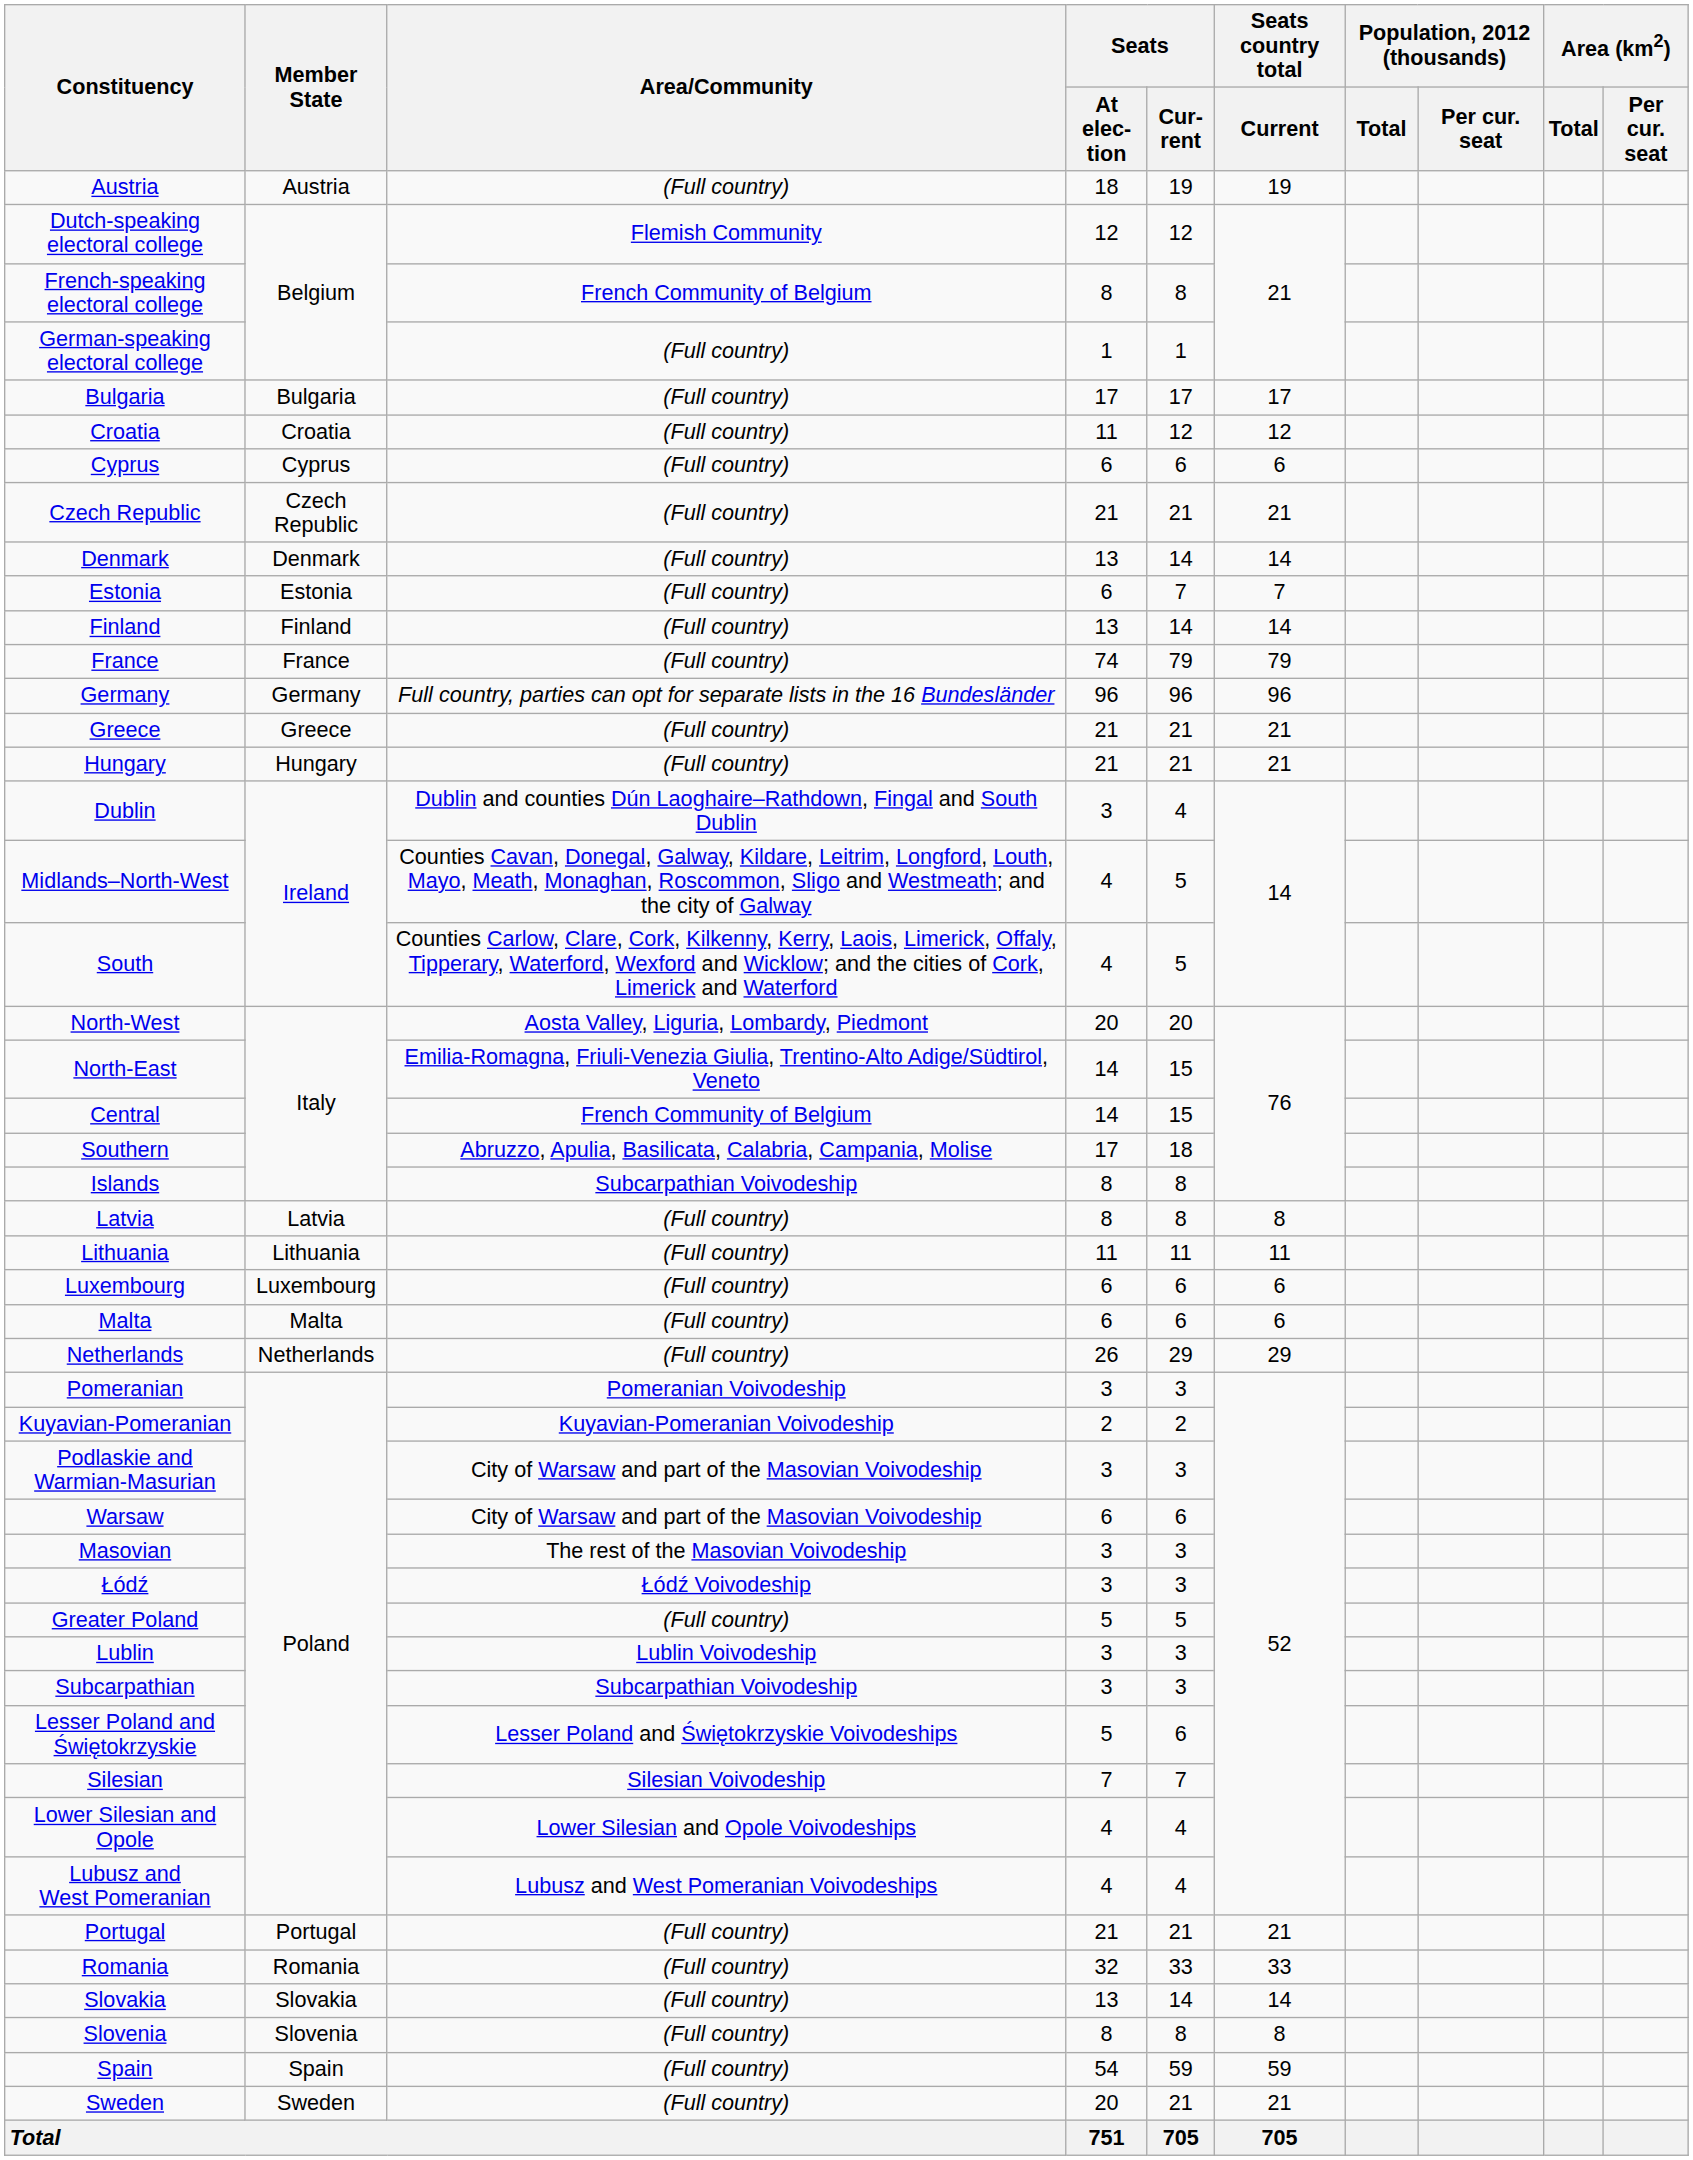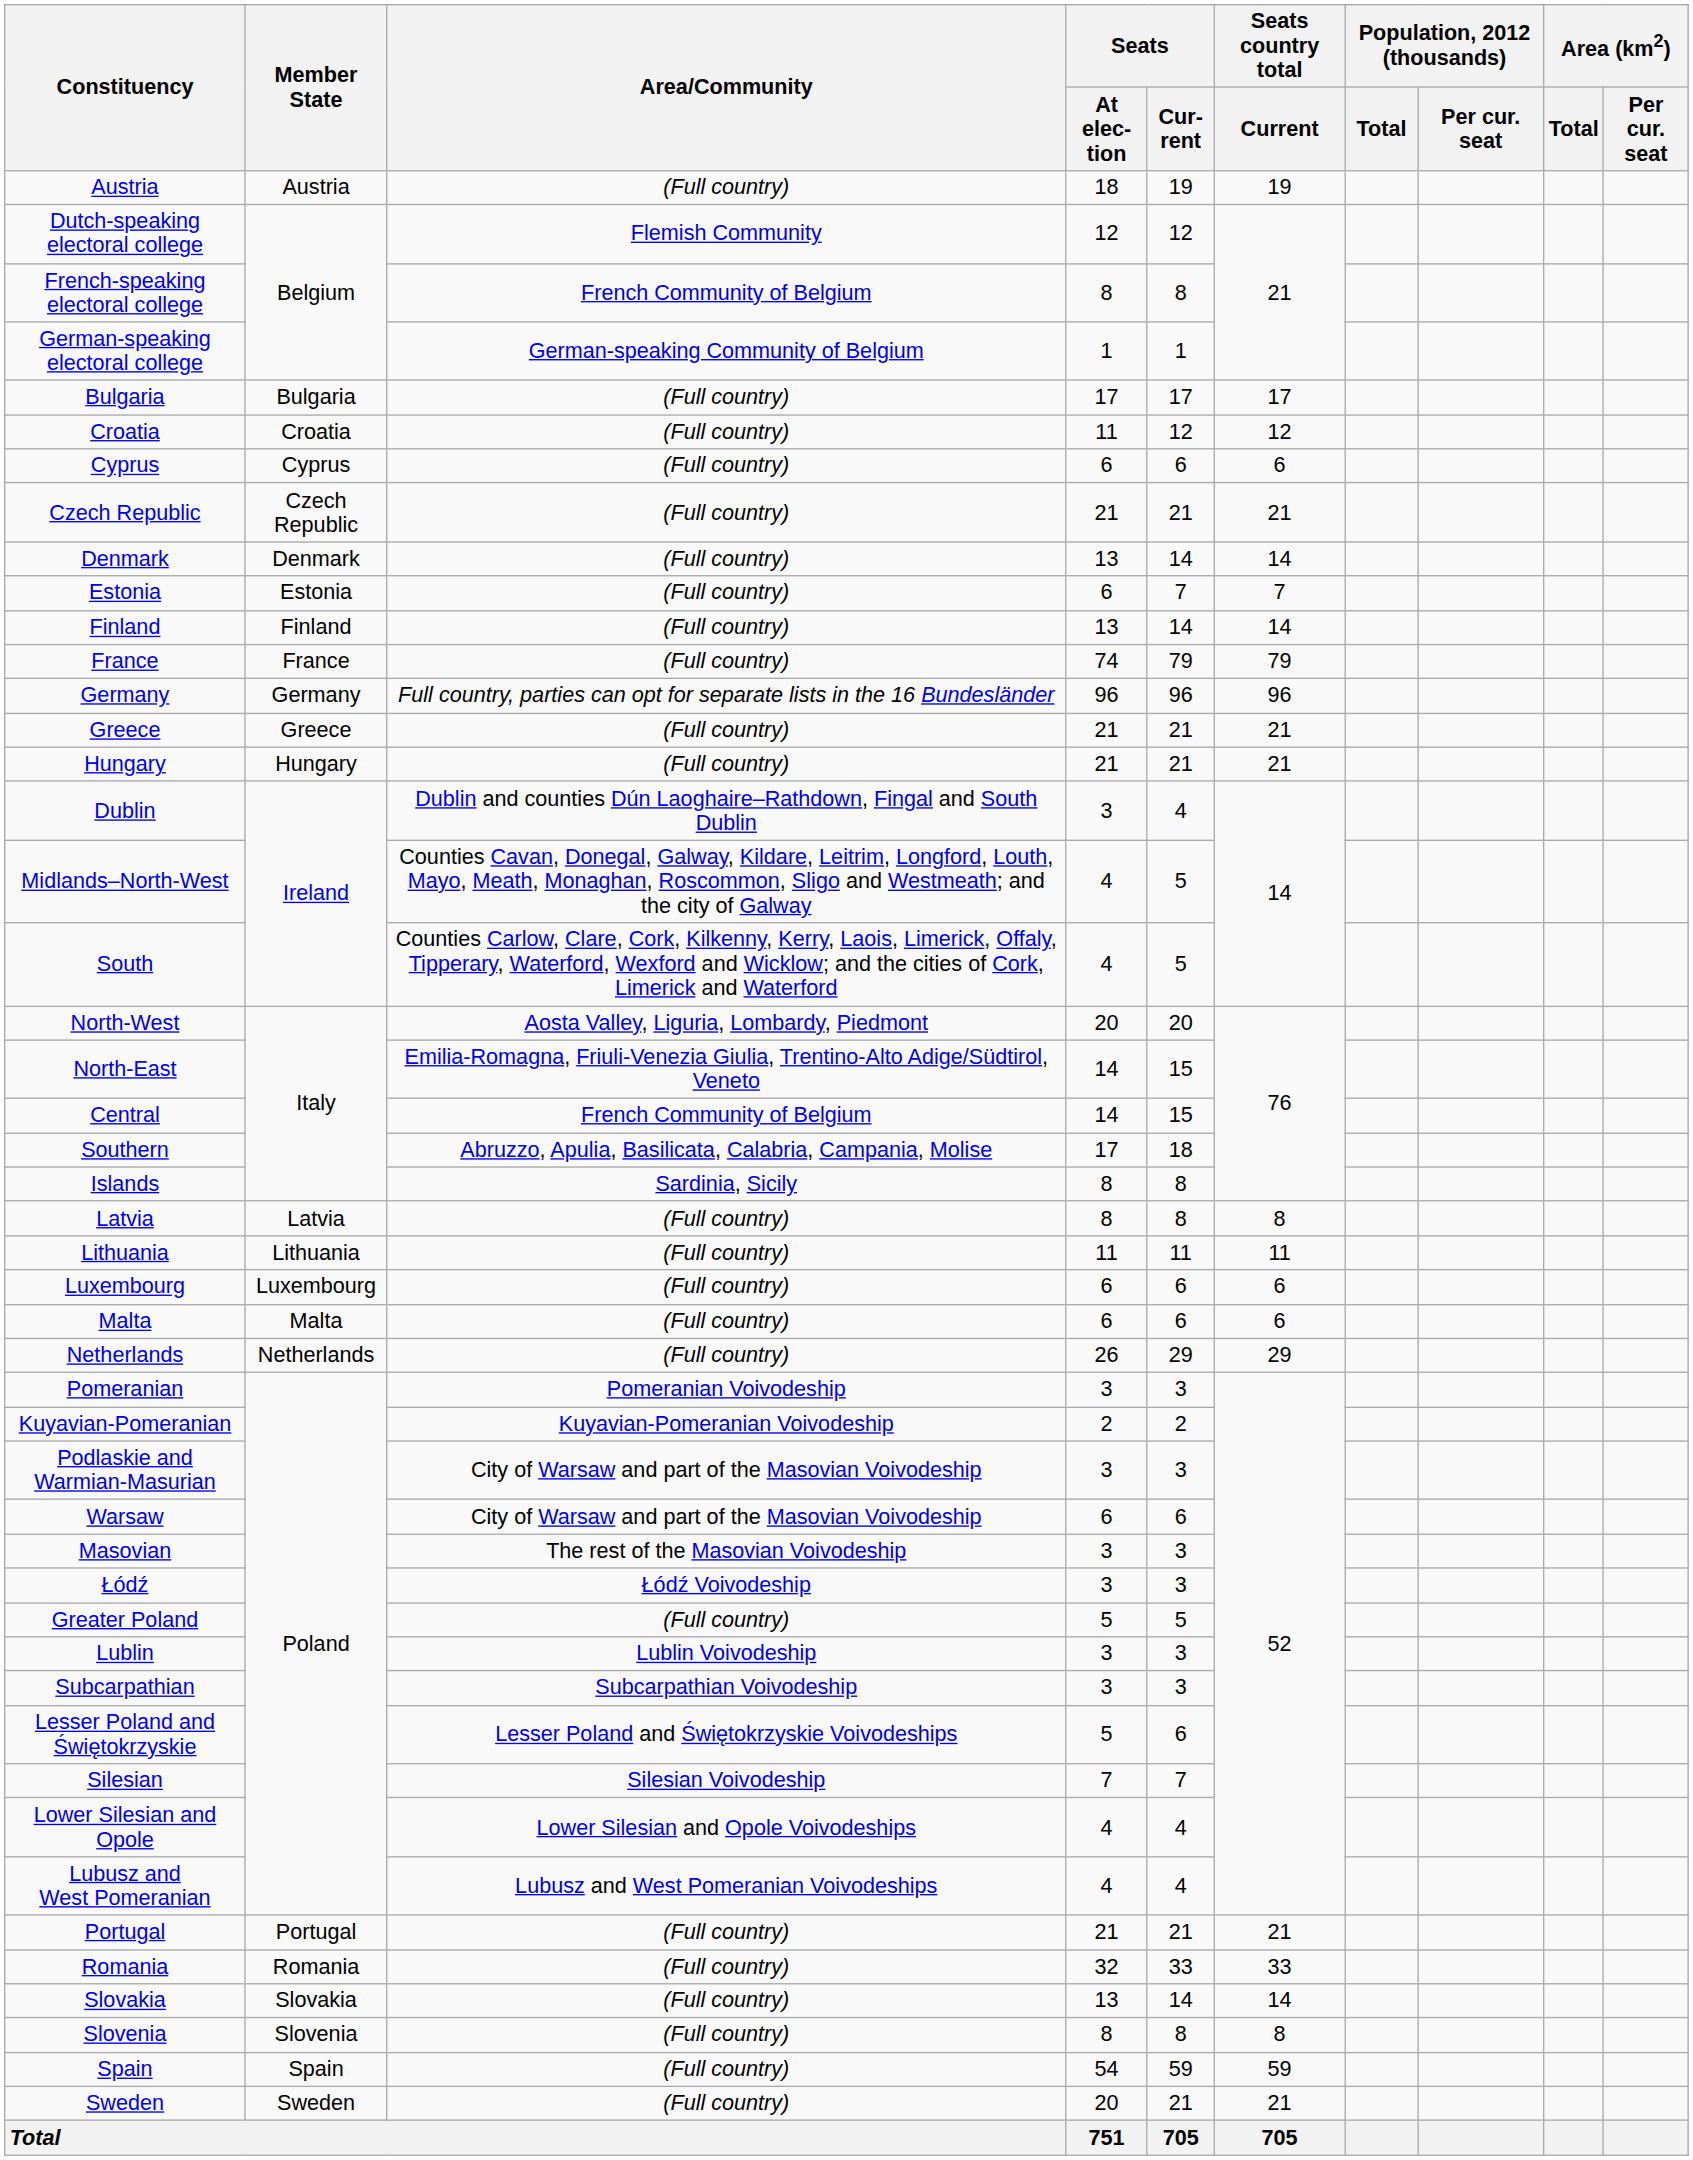(726, 350) (Full country) -> (726, 350) German-speaking Community of Belgium
(726, 1183) Subcarpathian Voivodeship -> (726, 1183) Sardinia, Sicily
